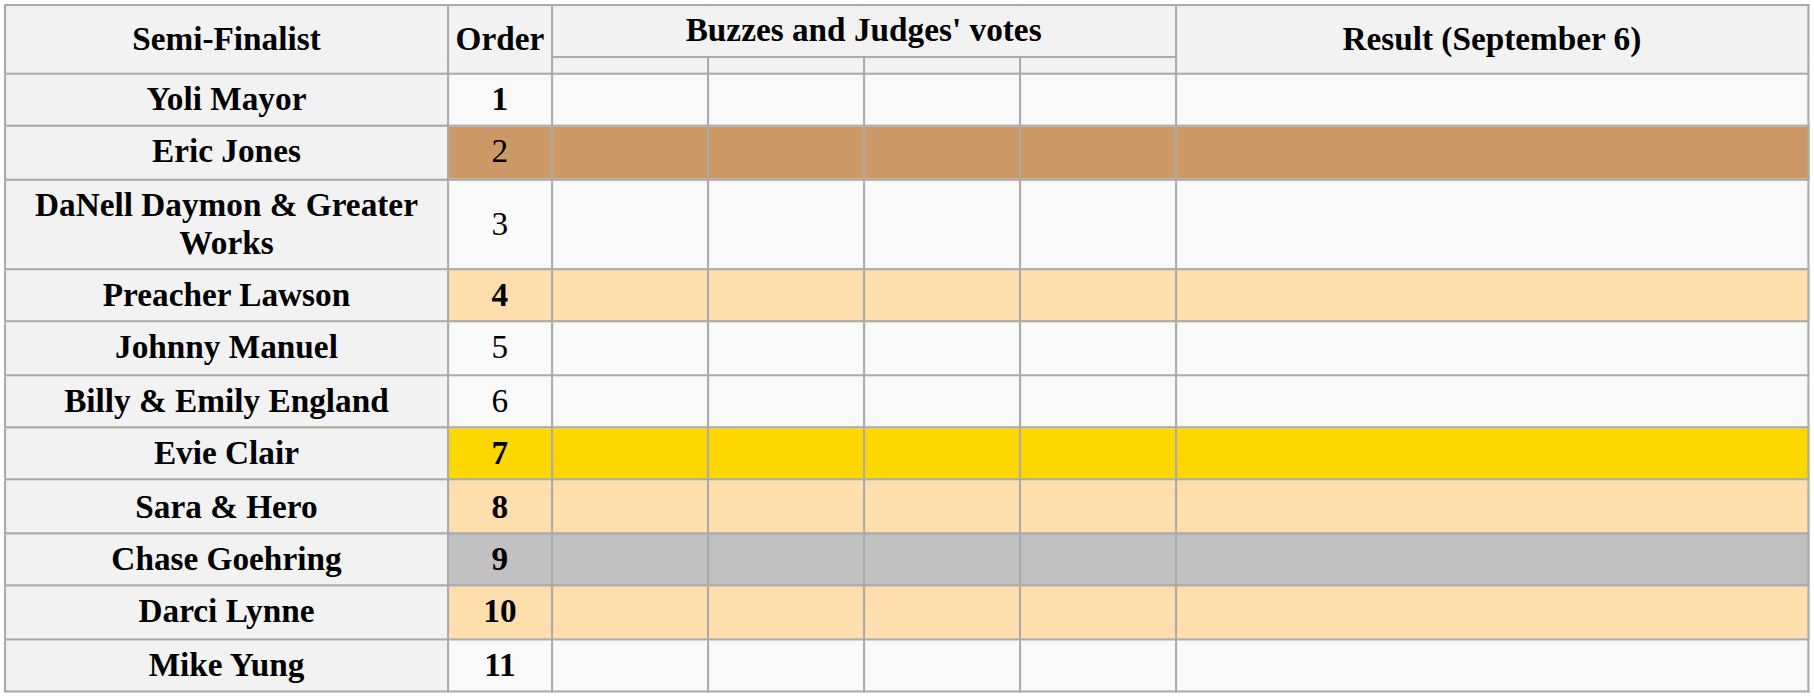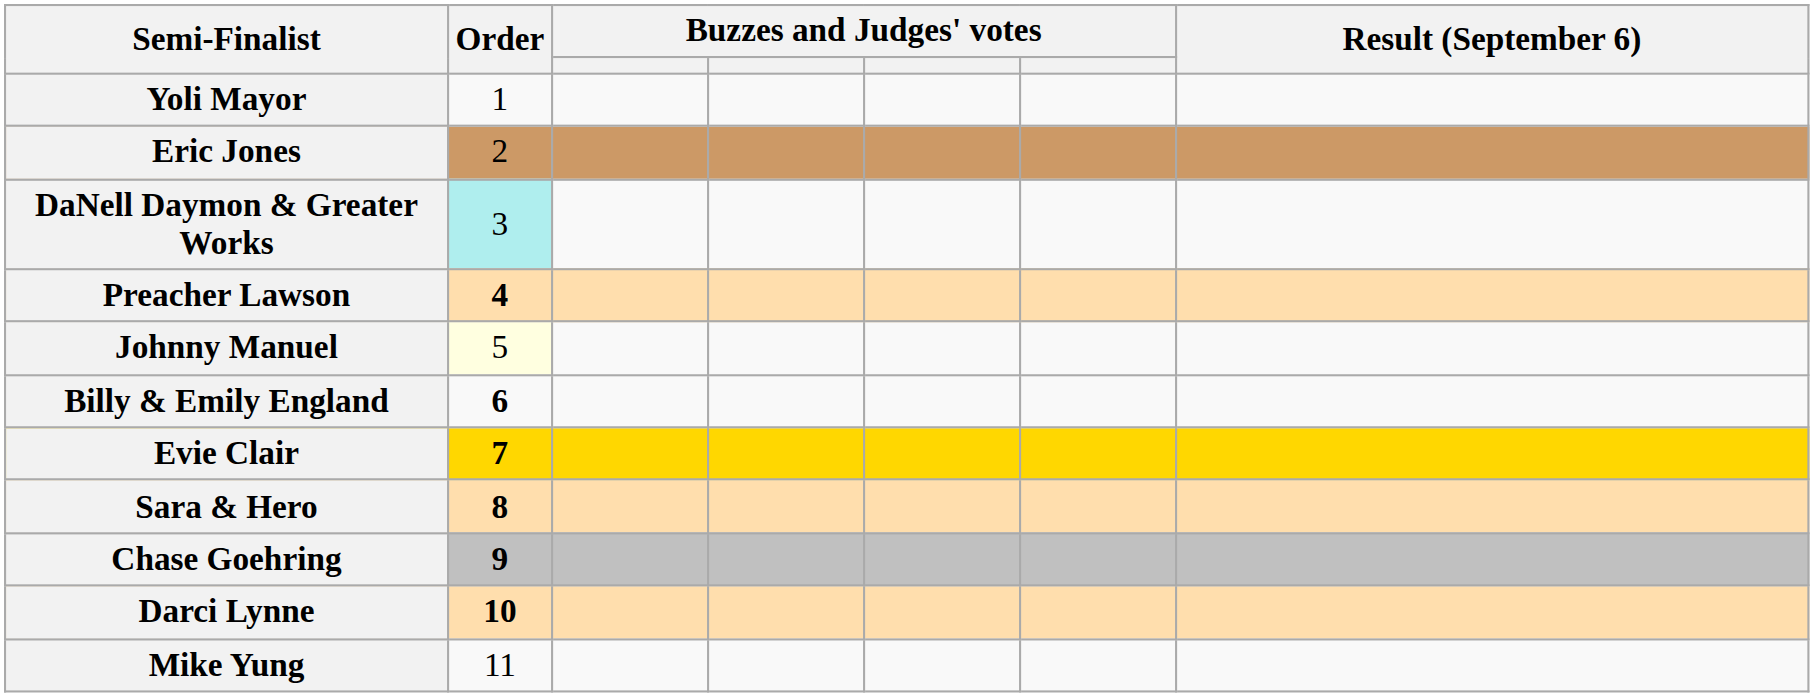(500, 99) bold -> (500, 99) normal
(500, 223) no background -> (500, 223) paleturquoise background
(500, 347) no background -> (500, 347) lightyellow background
(500, 400) normal -> (500, 400) bold
(500, 664) bold -> (500, 664) normal
